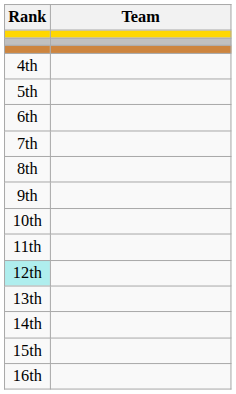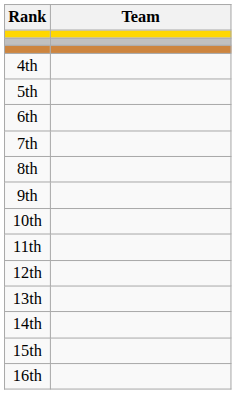(27, 272) paleturquoise background -> (27, 272) no background
